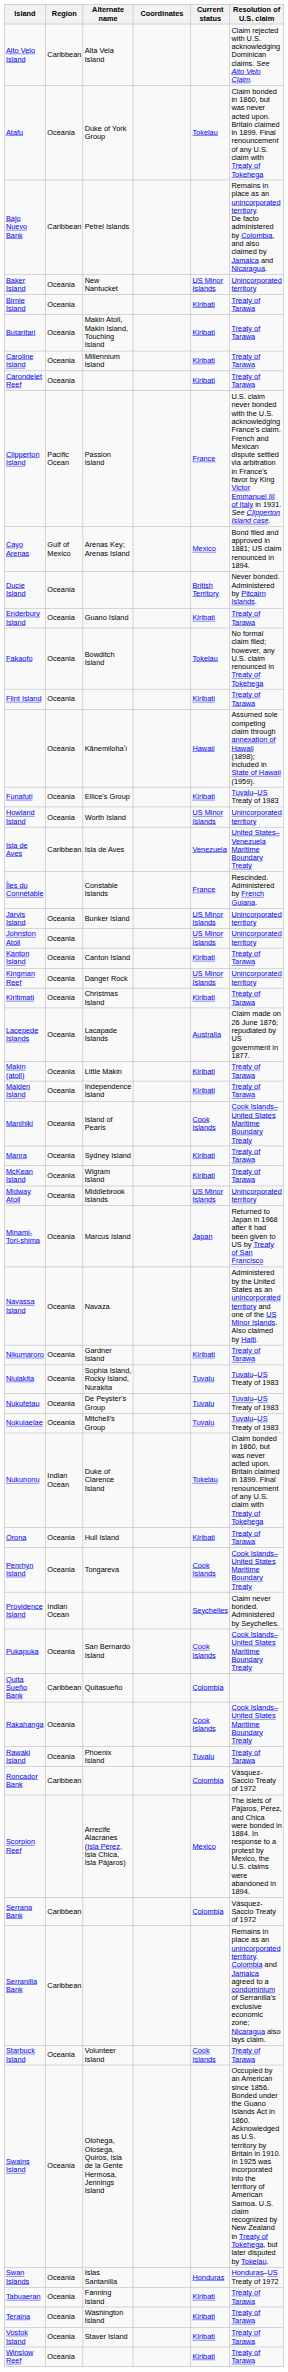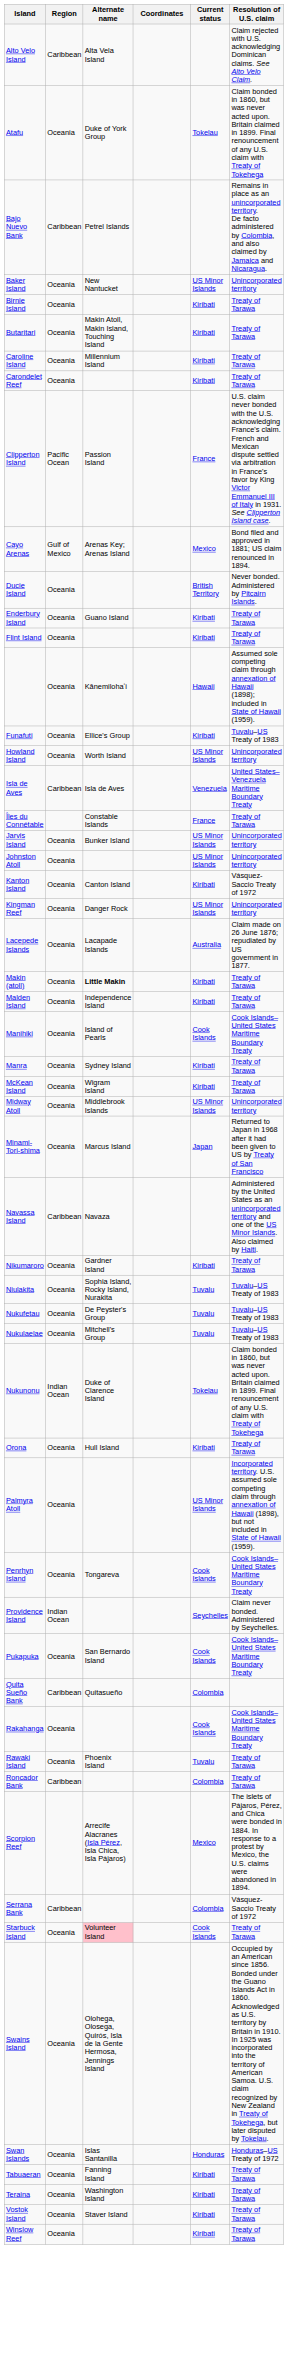- row: (19, 658)
(253, 890) Rescinded. Administered by French Guiana. -> (246, 820) Treaty of Tarawa
(246, 958) Treaty of Tarawa -> (254, 884) Vásquez-Saccio Treaty of 1972
- row: (20, 998)
(103, 1071) normal -> (105, 981) bold
(61, 1306) Oceania -> (64, 1216) Caribbean
+ row: (19, 1505)
(254, 1780) Vásquez-Saccio Treaty of 1972 -> (246, 1781) Treaty of Tarawa
- row: (21, 1985)
(100, 2055) no background -> (100, 1932) pink background
